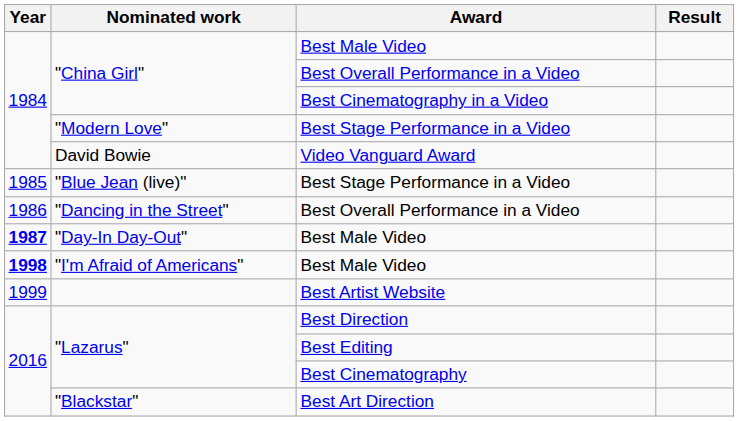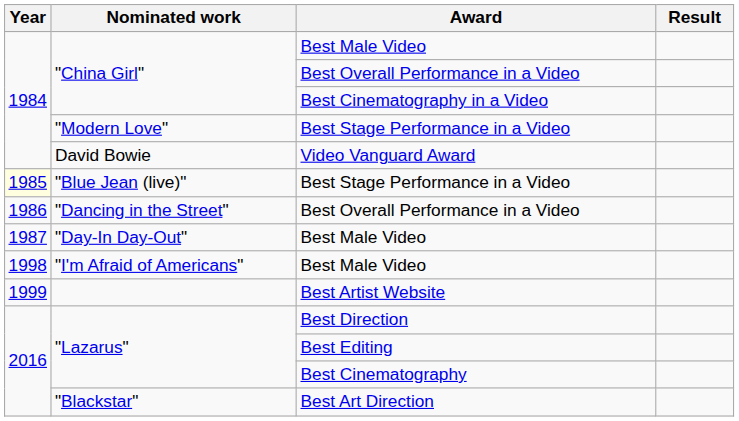(28, 182) no background -> (28, 182) lightyellow background
(28, 237) bold -> (28, 237) normal
(28, 264) bold -> (28, 264) normal
